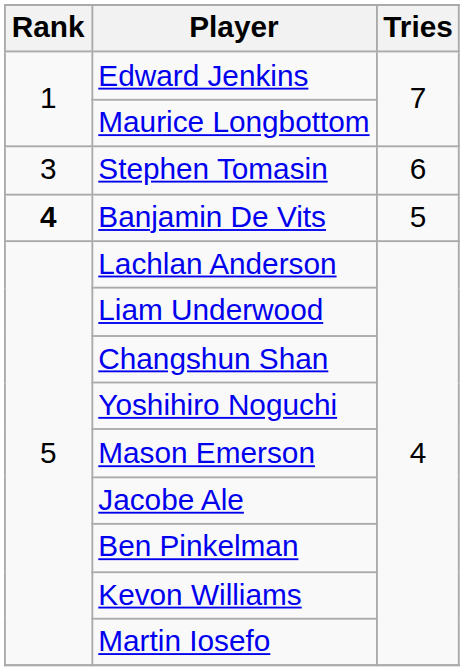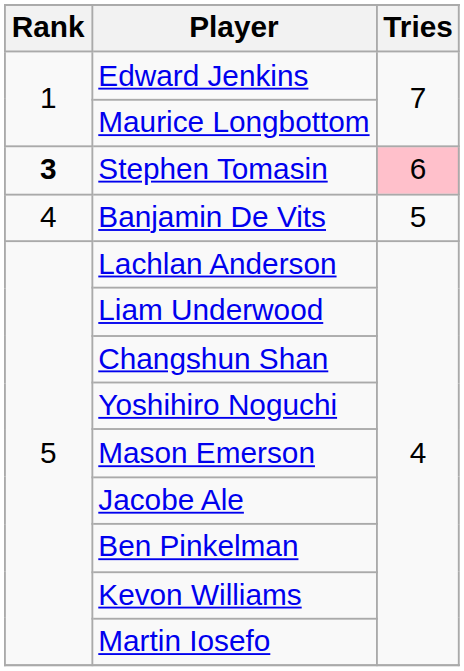(48, 169) normal -> (48, 169) bold
(418, 169) no background -> (418, 169) pink background
(48, 216) bold -> (48, 216) normal
